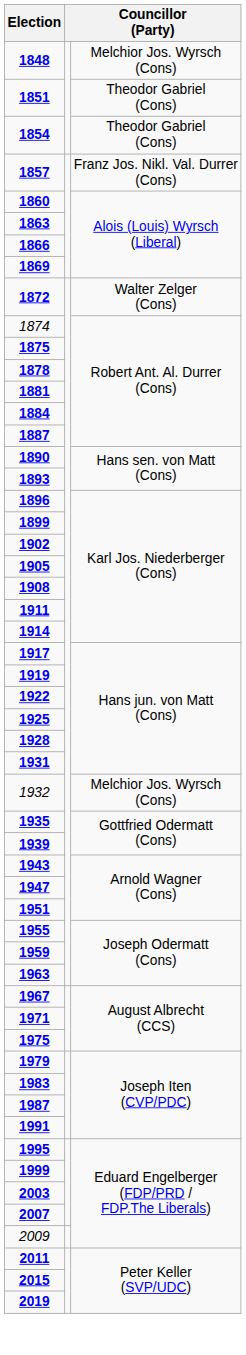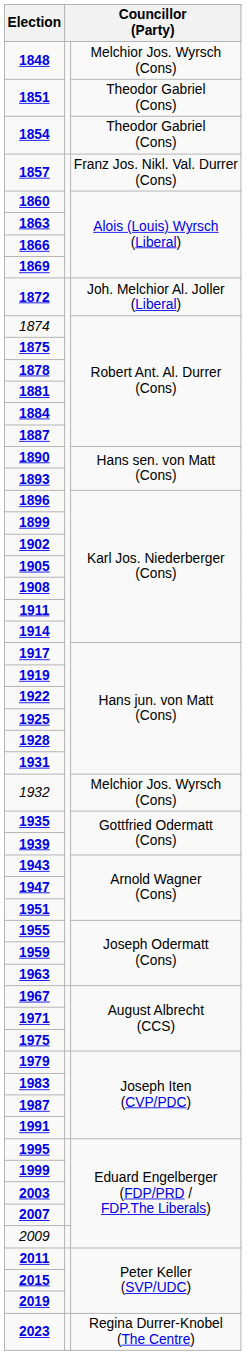(156, 296) Walter Zelger (Cons) -> (156, 296) Joh. Melchior Al. Joller (Liberal)
+ row: (34, 1331)
